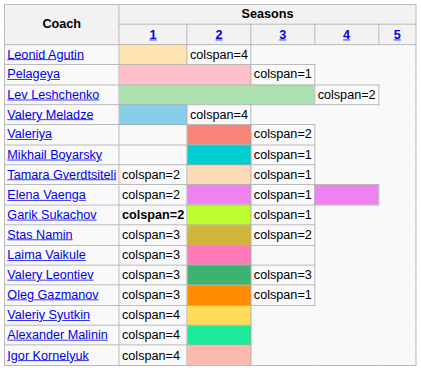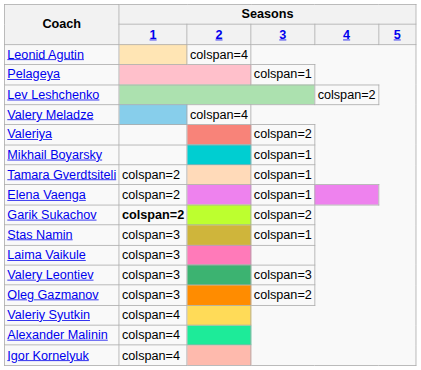(283, 214) colspan=1 -> (283, 214) colspan=2
(283, 235) colspan=2 -> (283, 235) colspan=1
(283, 295) colspan=1 -> (283, 295) colspan=2
